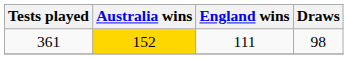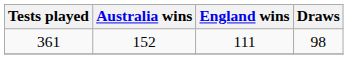(144, 41) gold background -> (144, 41) no background
